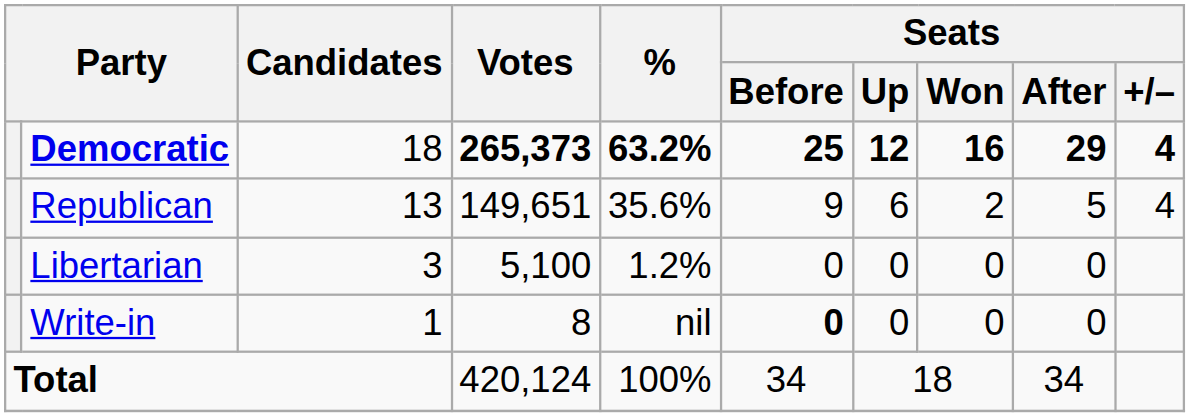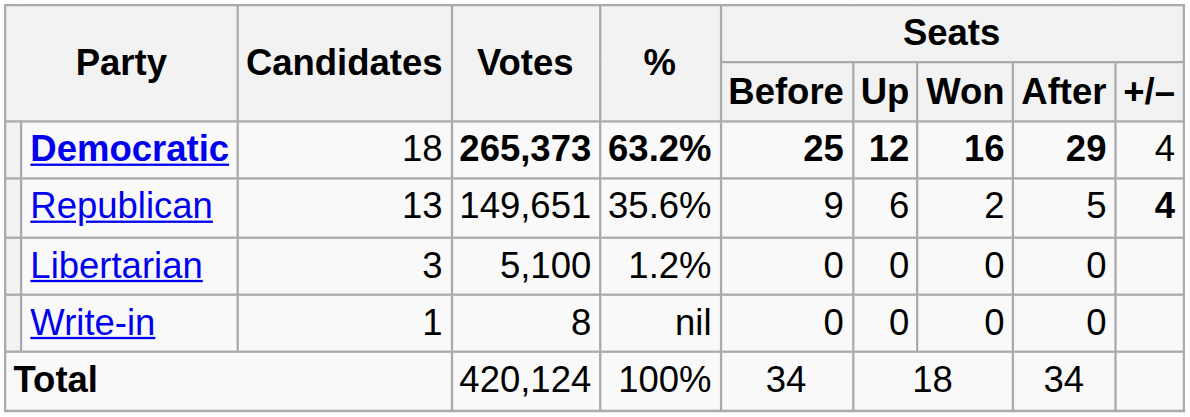(1165, 149) bold -> (1165, 149) normal
(1165, 206) normal -> (1165, 206) bold
(834, 322) bold -> (834, 322) normal
